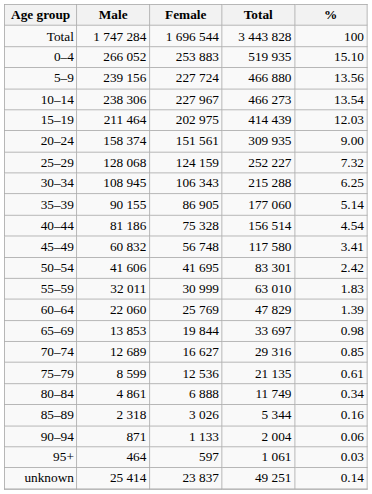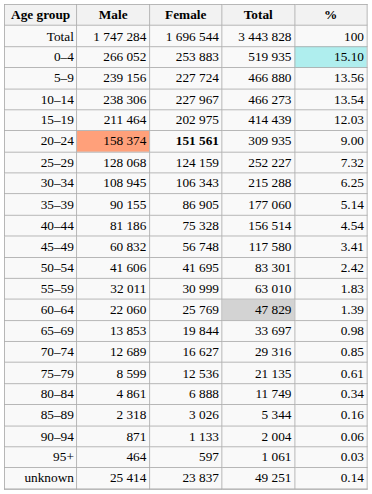(349, 57) no background -> (349, 57) paleturquoise background
(125, 141) no background -> (125, 141) lightsalmon background
(197, 141) normal -> (197, 141) bold
(273, 309) no background -> (273, 309) lightgrey background
